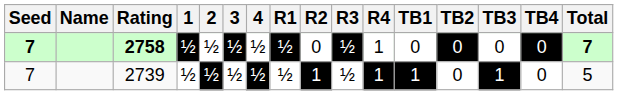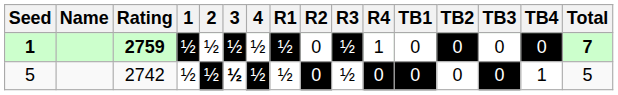(30, 47) 7 -> (30, 47) 1
(145, 47) 2758 -> (145, 47) 2759
(30, 75) 7 -> (30, 75) 5
(145, 75) 2739 -> (145, 75) 2742
(235, 75) normal -> (235, 75) bold
(316, 75) 1 -> (316, 75) 0
(379, 75) 1 -> (379, 75) 0
(415, 75) 1 -> (415, 75) 0
(500, 75) 1 -> (500, 75) 0
(542, 75) 0 -> (542, 75) 1
